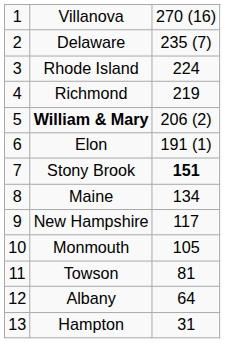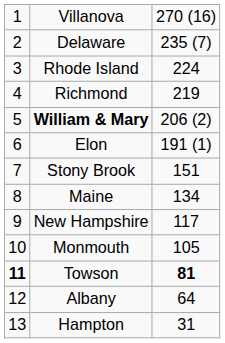(186, 171) bold -> (186, 171) normal
(17, 273) normal -> (17, 273) bold
(186, 273) normal -> (186, 273) bold
